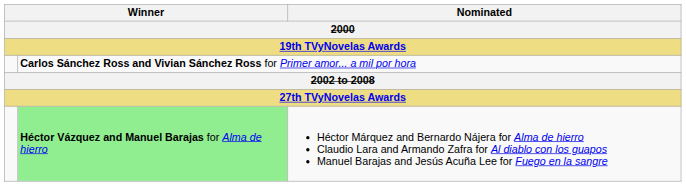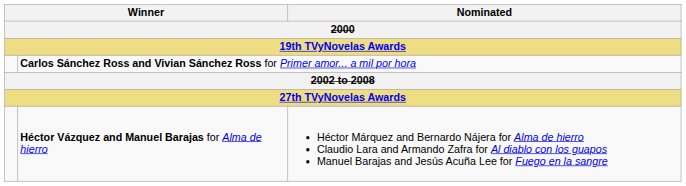(141, 143) lightgreen background -> (141, 143) no background
